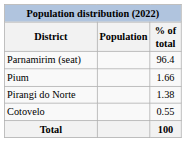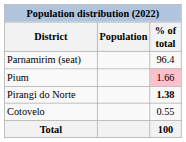(165, 77) no background -> (165, 77) pink background
(165, 94) normal -> (165, 94) bold
